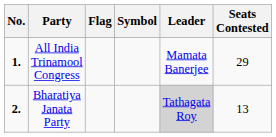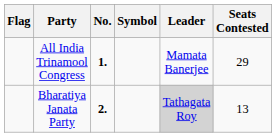columns swapped: (16, 21) <-> (100, 21)
